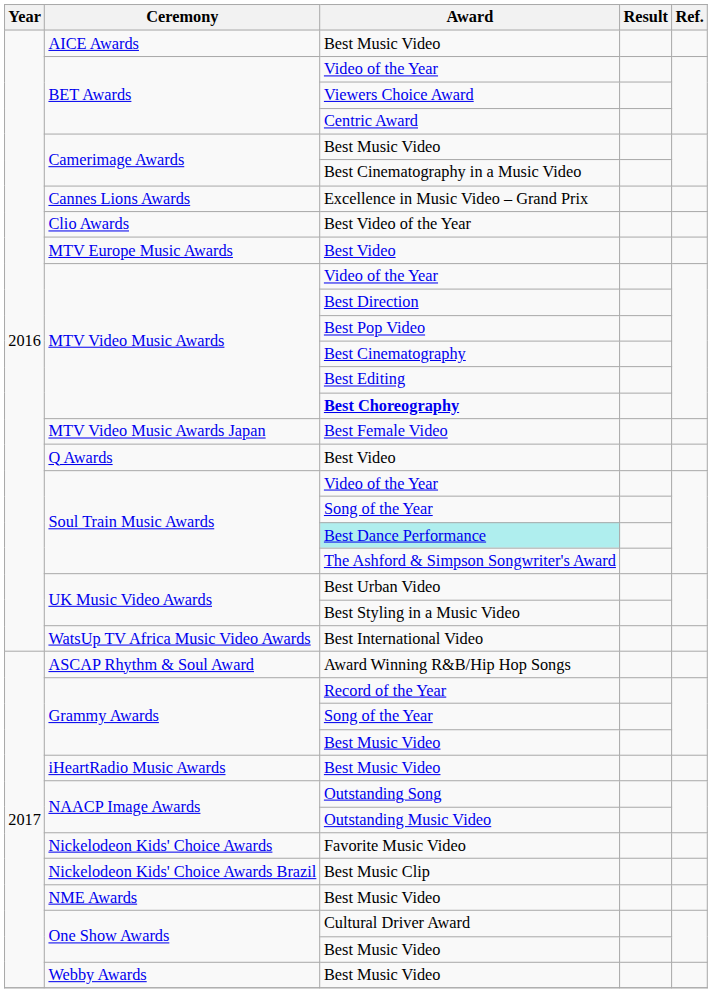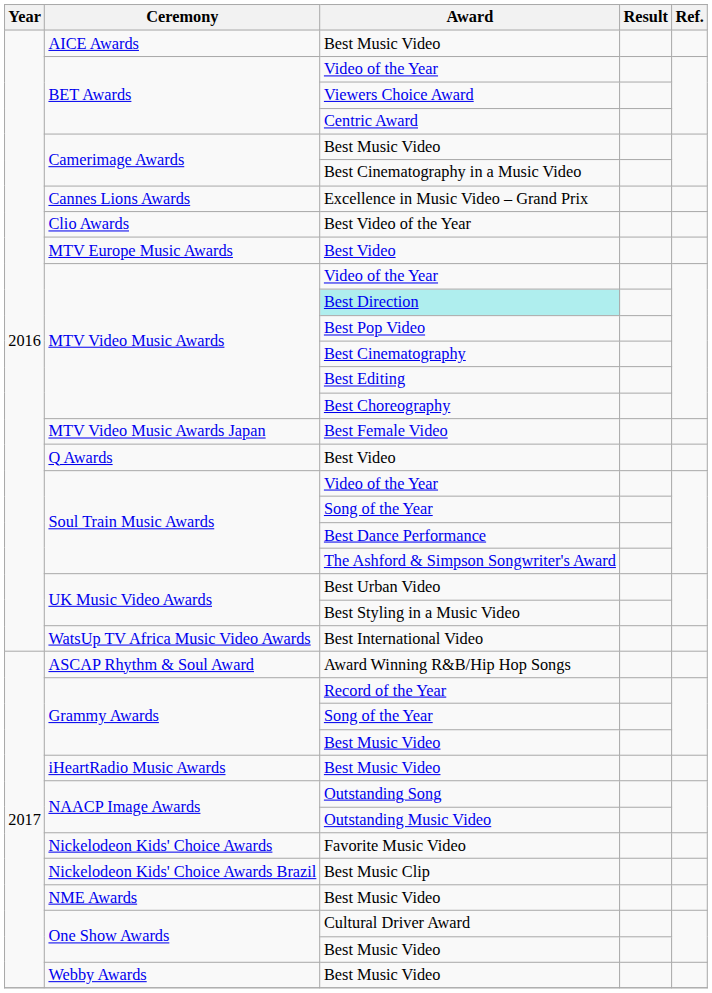(371, 302) no background -> (371, 302) paleturquoise background
(392, 405) bold -> (387, 405) normal
(405, 535) paleturquoise background -> (405, 535) no background
